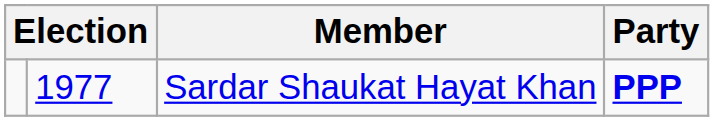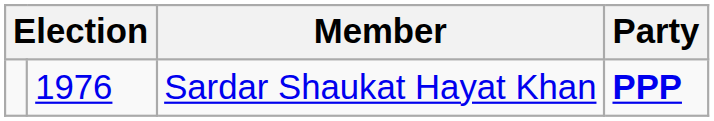(74, 87) 1977 -> (74, 87) 1976
